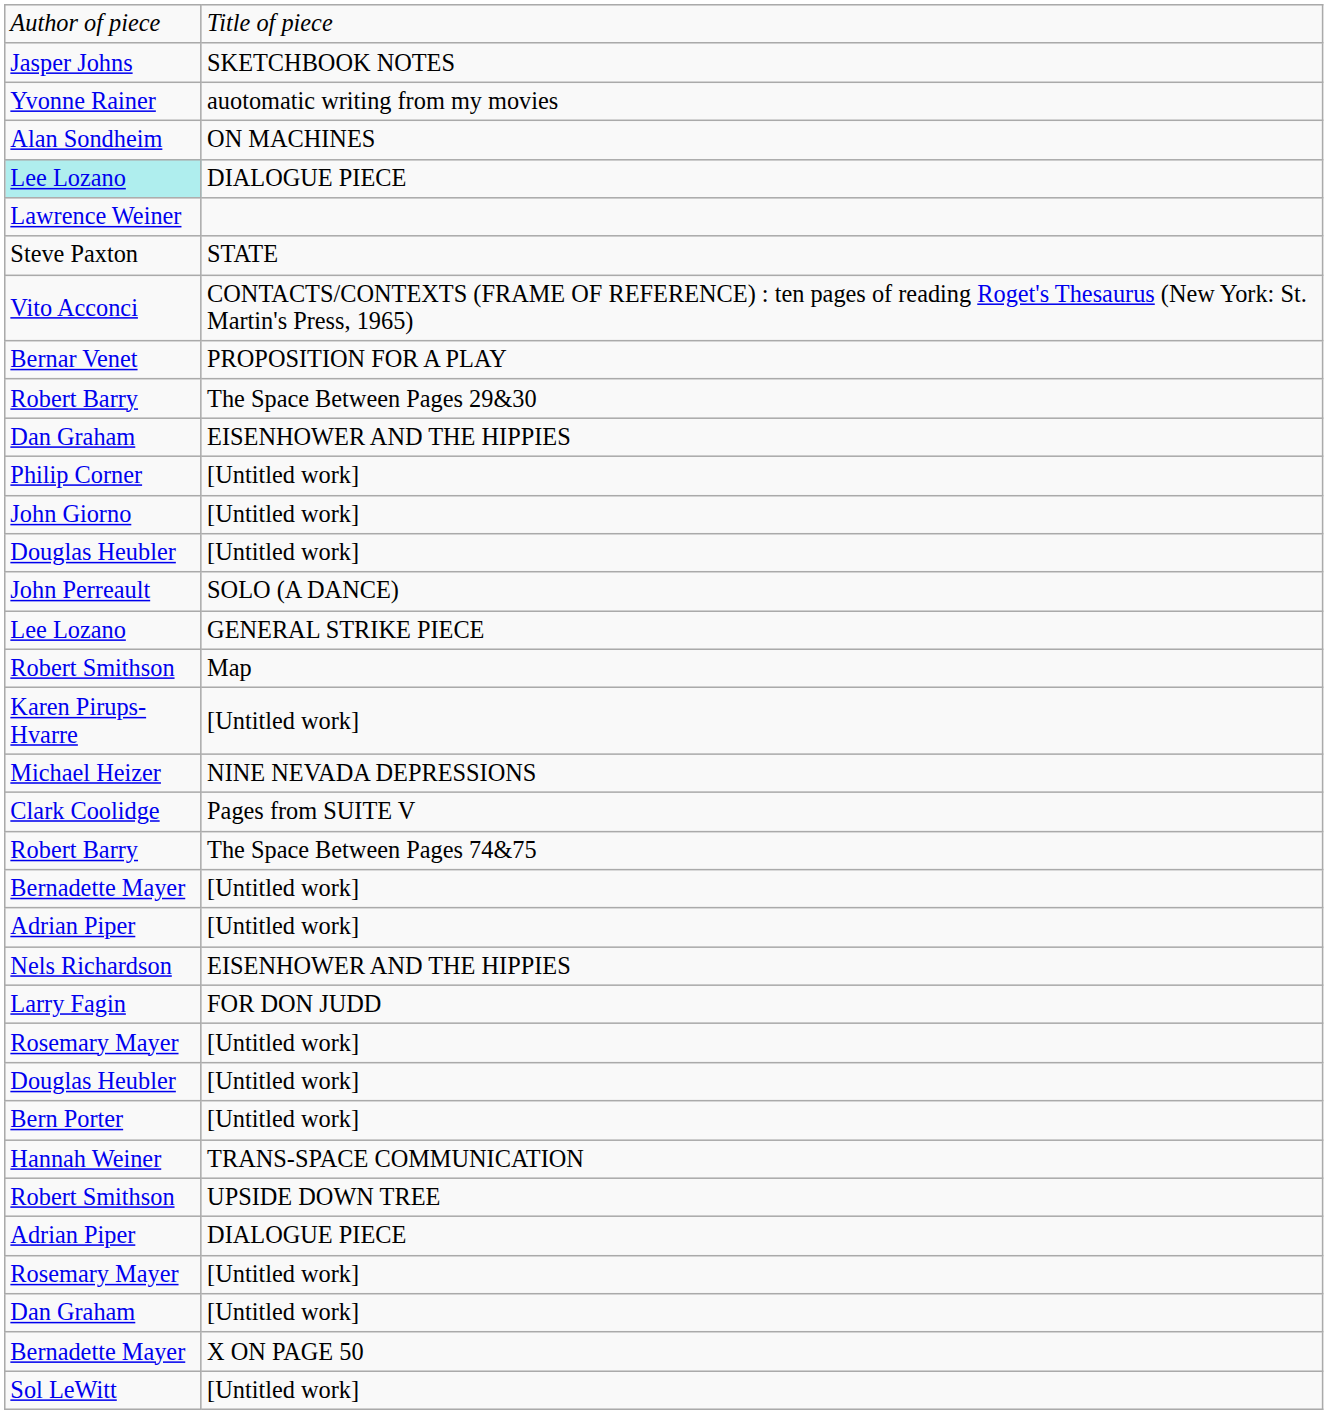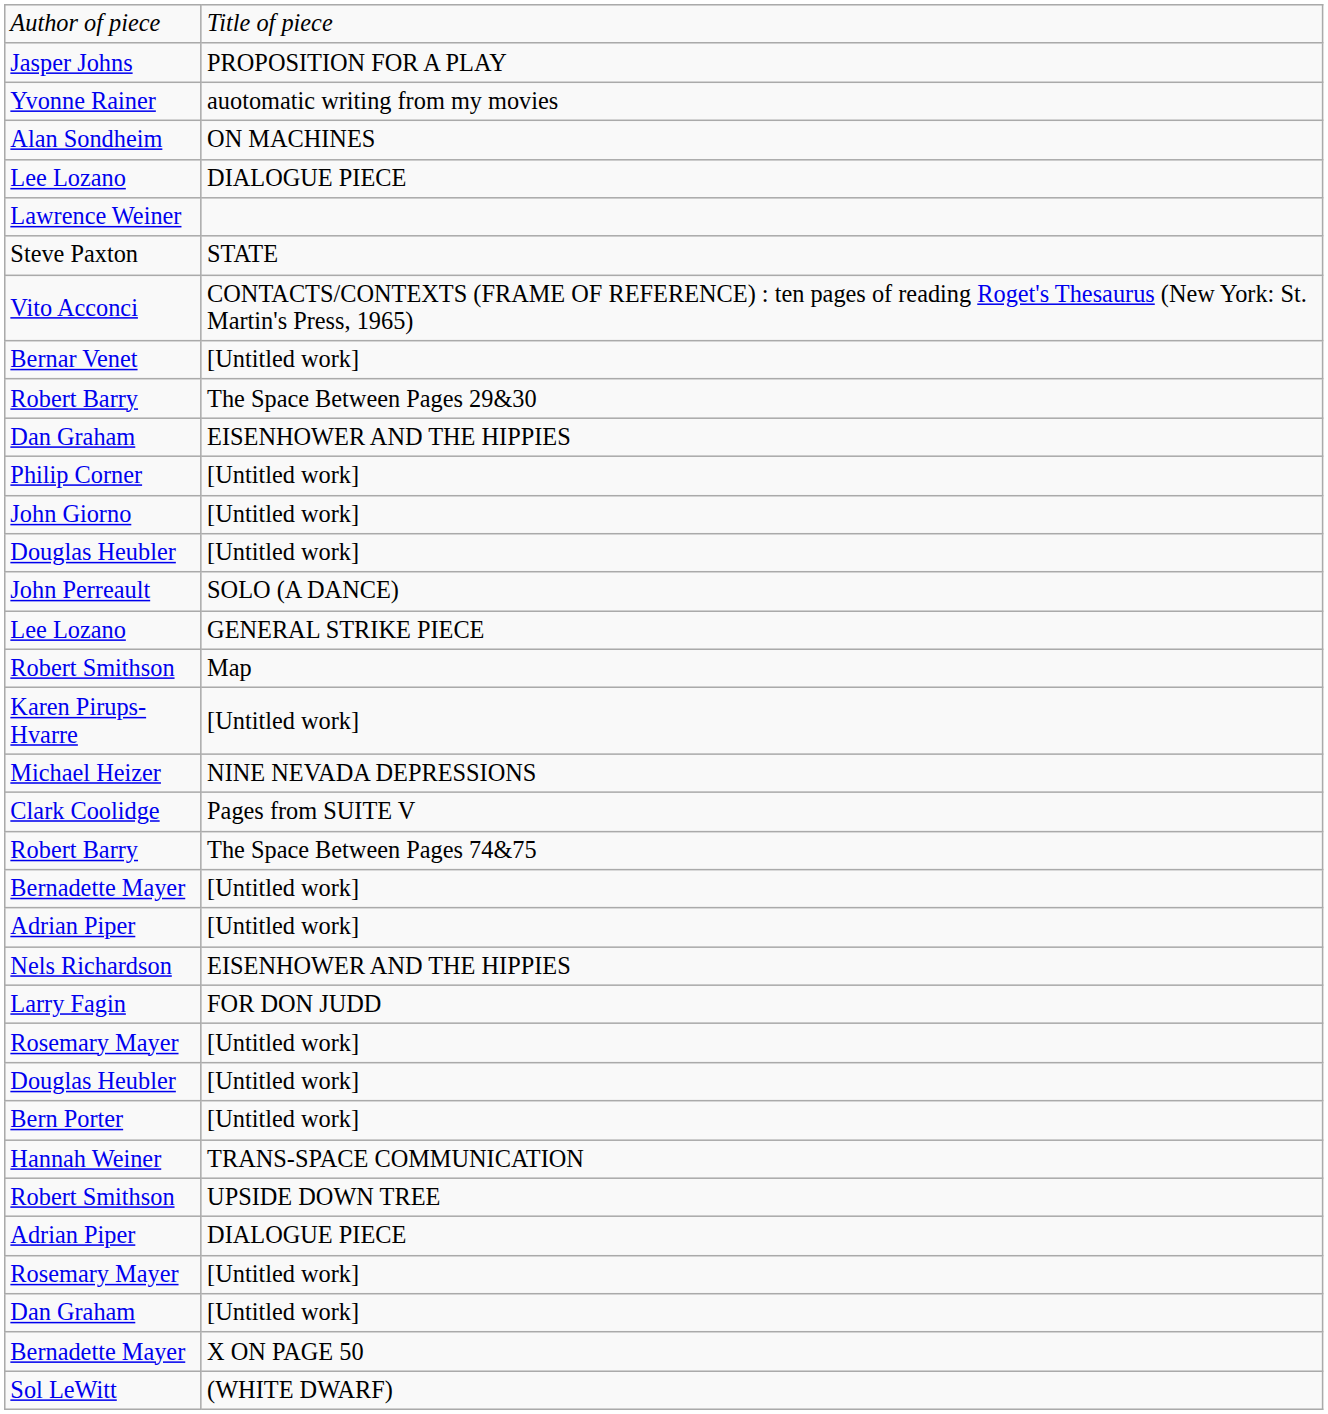(331, 62) SKETCHBOOK NOTES -> (357, 62) PROPOSITION FOR A PLAY
(68, 178) paleturquoise background -> (68, 178) no background
(357, 359) PROPOSITION FOR A PLAY -> (283, 359) [Untitled work]
(283, 1389) [Untitled work] -> (300, 1389) (WHITE DWARF)
